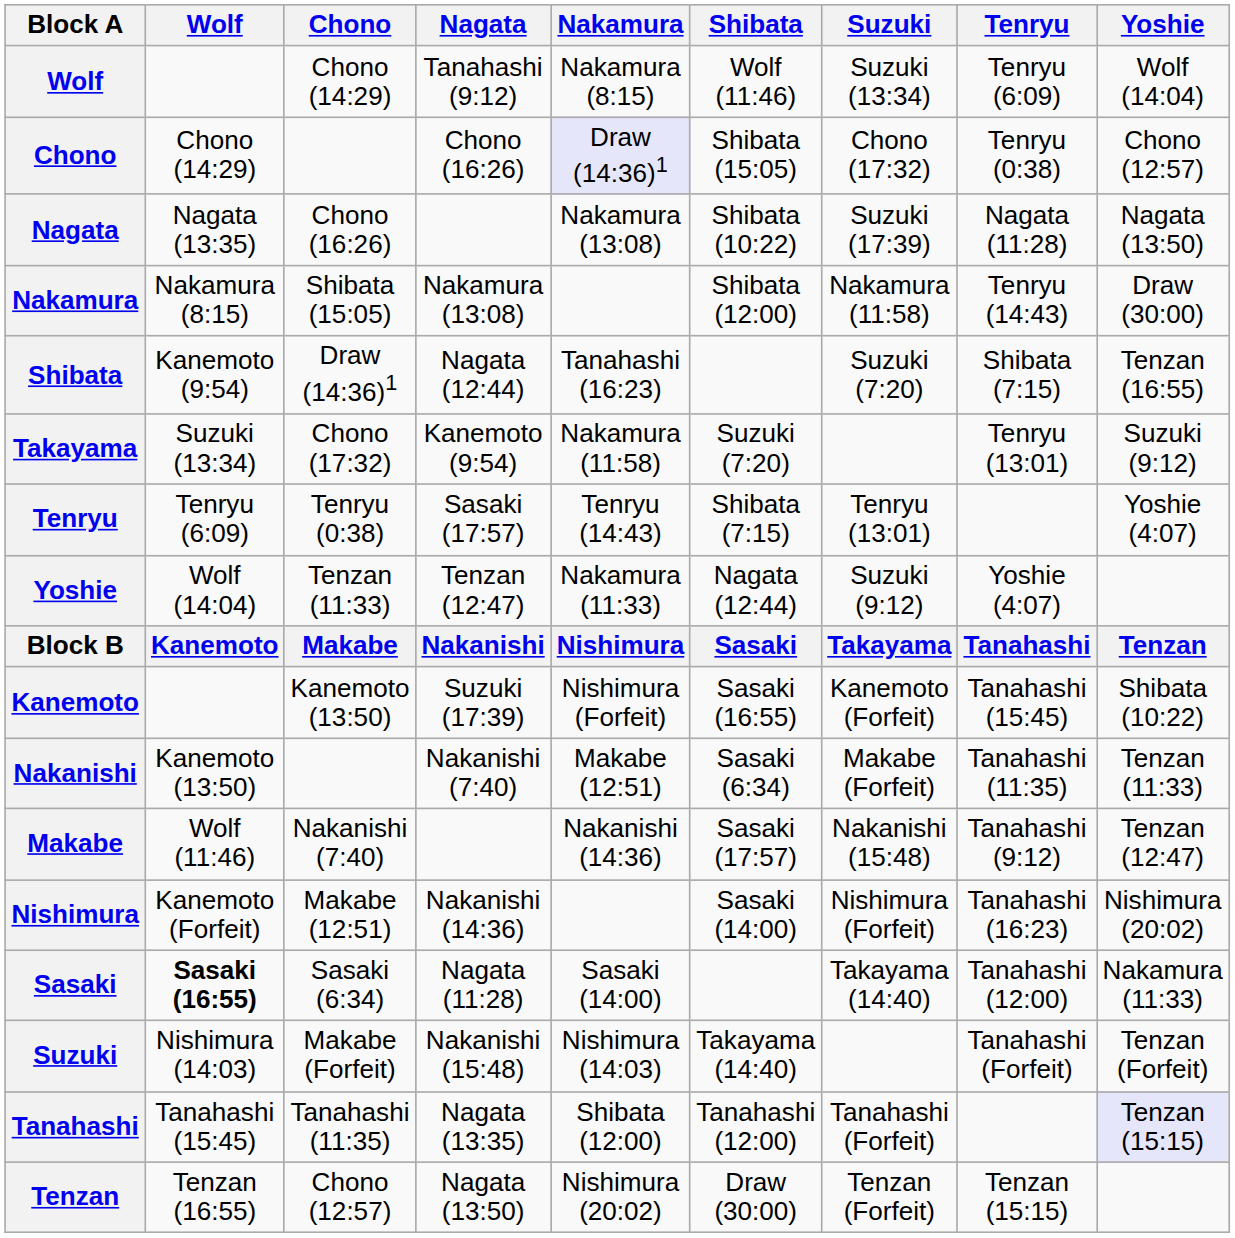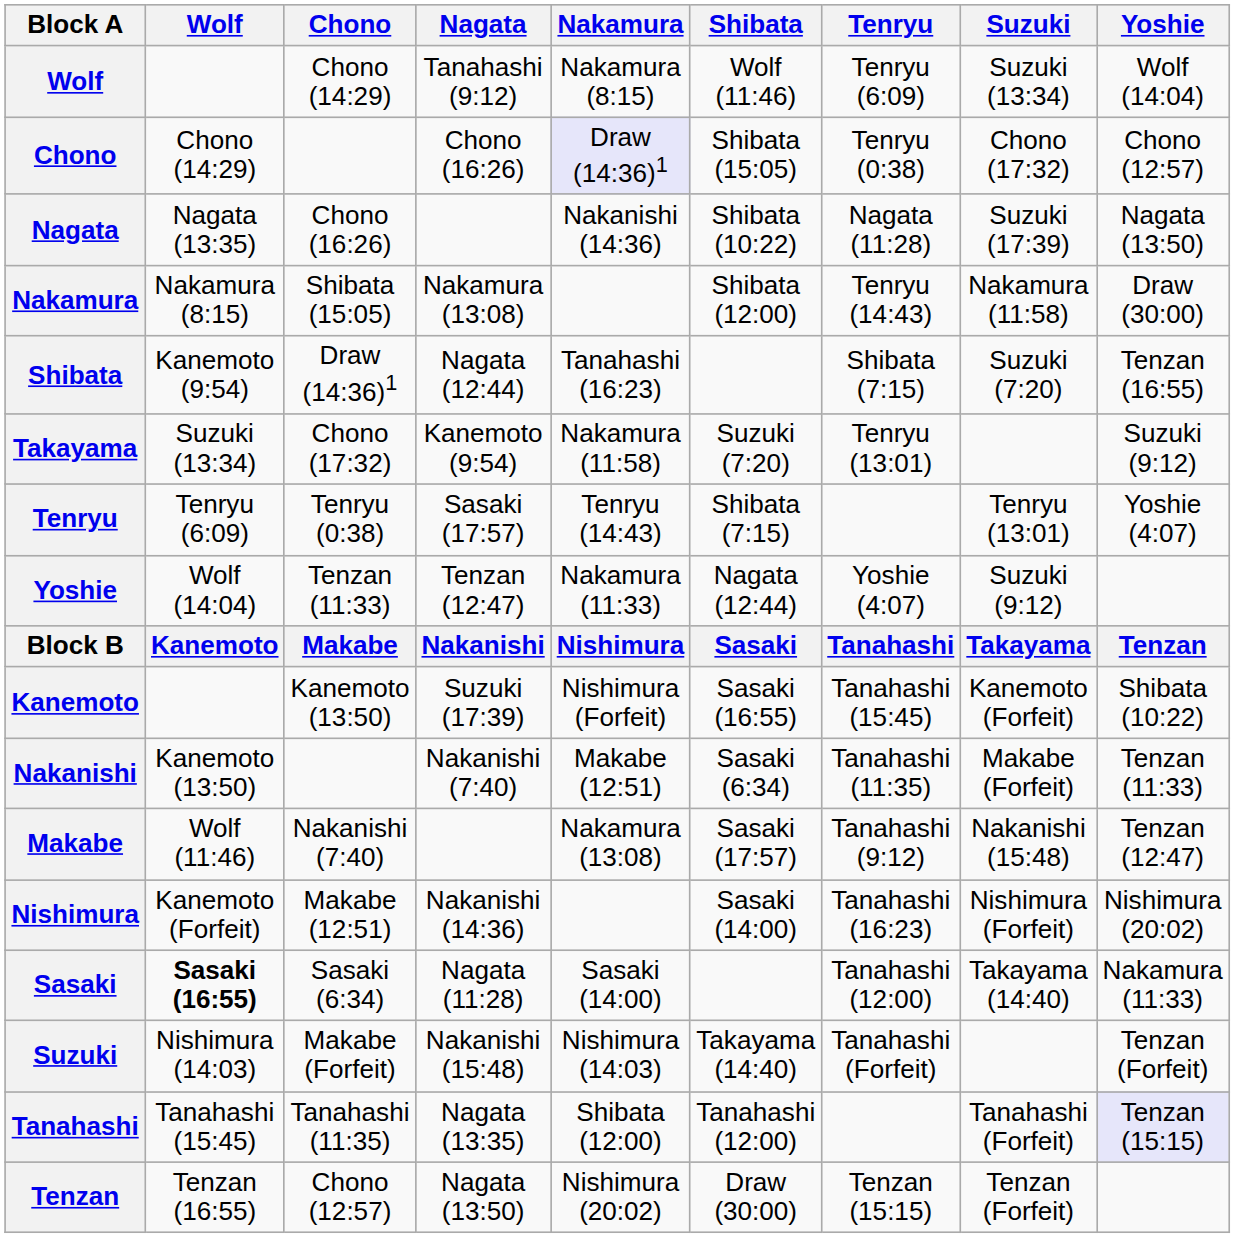columns swapped: (889, 25) <-> (1027, 25)
(620, 229) Nakamura (13:08) -> (620, 229) Nakanishi (14:36)
(620, 843) Nakanishi (14:36) -> (620, 843) Nakamura (13:08)
